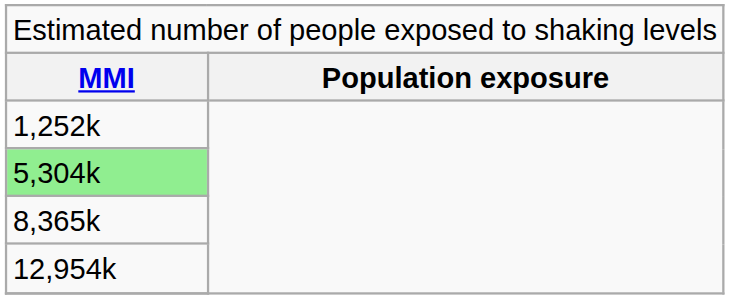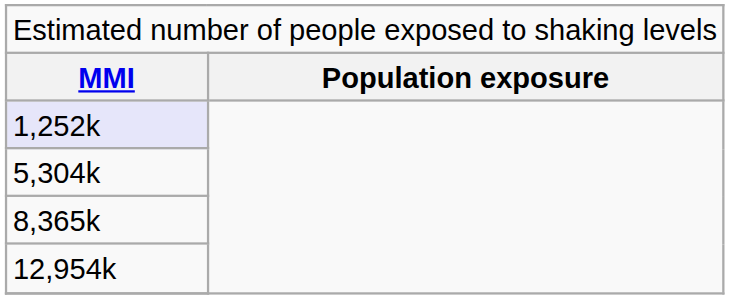(57, 125) no background -> (57, 125) lavender background
(57, 173) lightgreen background -> (57, 173) no background
